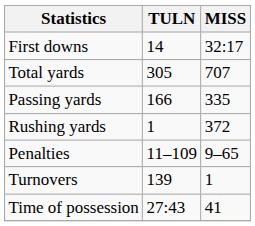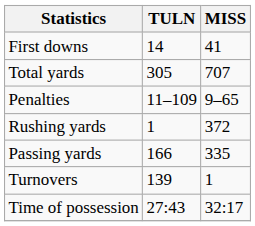(224, 45) 32:17 -> (213, 45) 41
rows swapped: (55, 99) <-> (39, 153)
(213, 207) 41 -> (224, 207) 32:17
